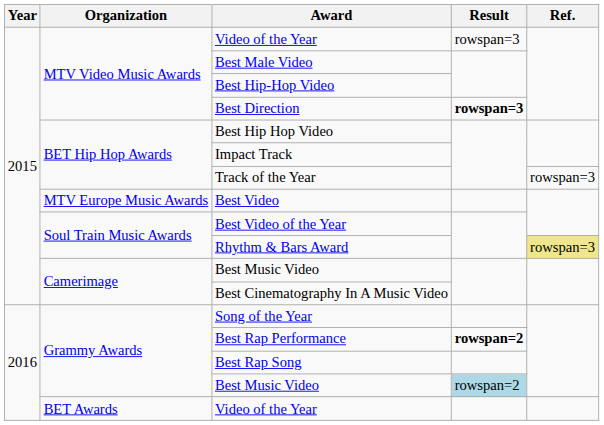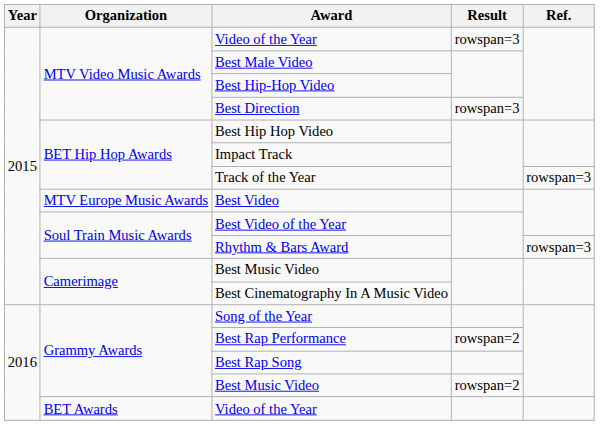(489, 108) bold -> (487, 108) normal
(563, 246) khaki background -> (559, 246) no background
(489, 339) bold -> (487, 339) normal
(487, 385) lightblue background -> (487, 385) no background
